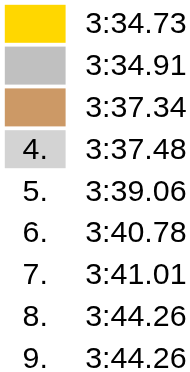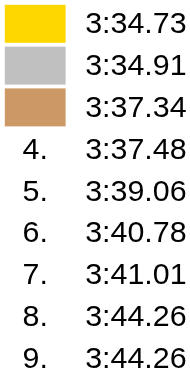(35, 148) lightgrey background -> (35, 148) no background
